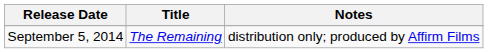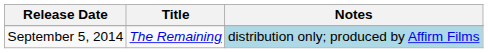(354, 36) no background -> (354, 36) lightblue background
